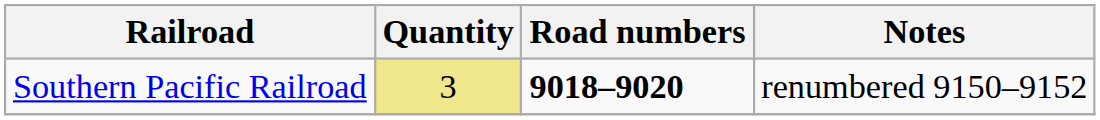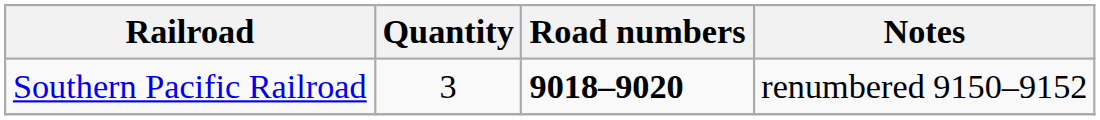(448, 85) khaki background -> (448, 85) no background
